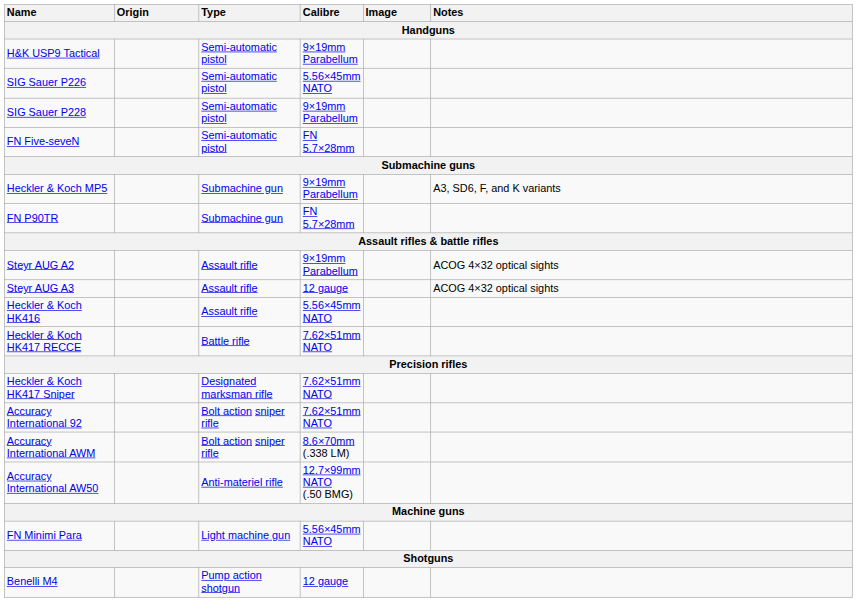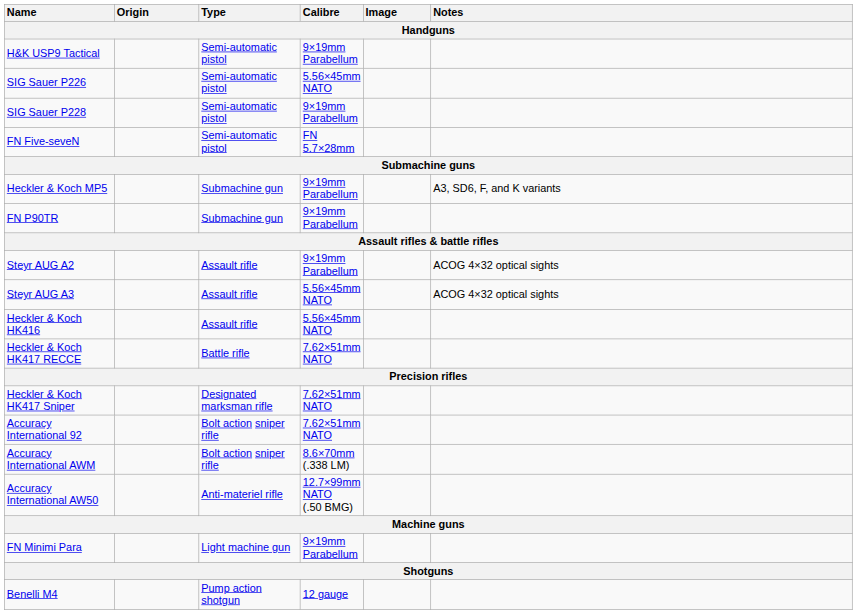(329, 218) FN 5.7×28mm -> (330, 218) 9×19mm Parabellum
(325, 288) 12 gauge -> (332, 294) 5.56×45mm NATO
(332, 535) 5.56×45mm NATO -> (330, 547) 9×19mm Parabellum
